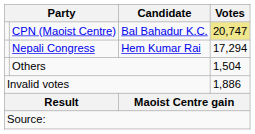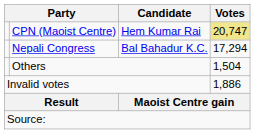(164, 31) Bal Bahadur K.C. -> (161, 31) Hem Kumar Rai
(161, 48) Hem Kumar Rai -> (164, 48) Bal Bahadur K.C.
